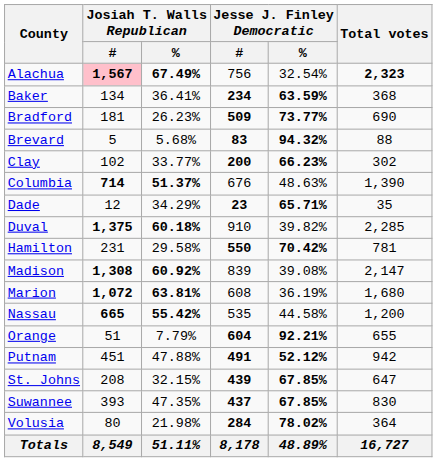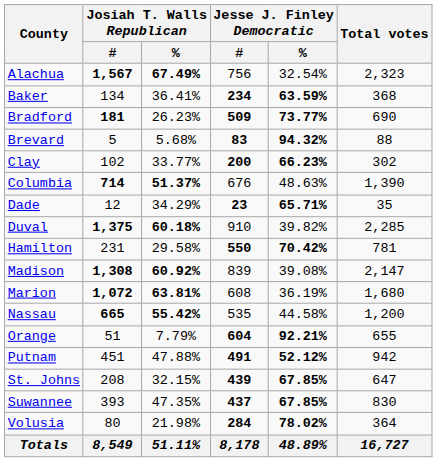(112, 75) pink background -> (112, 75) no background
(384, 75) bold -> (384, 75) normal
(112, 118) normal -> (112, 118) bold
